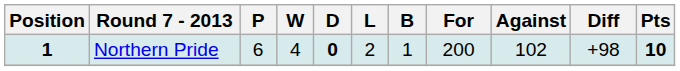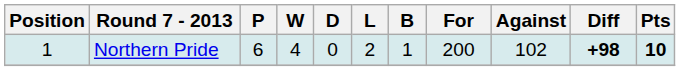(47, 50) bold -> (47, 50) normal
(333, 50) bold -> (333, 50) normal
(603, 50) normal -> (603, 50) bold
